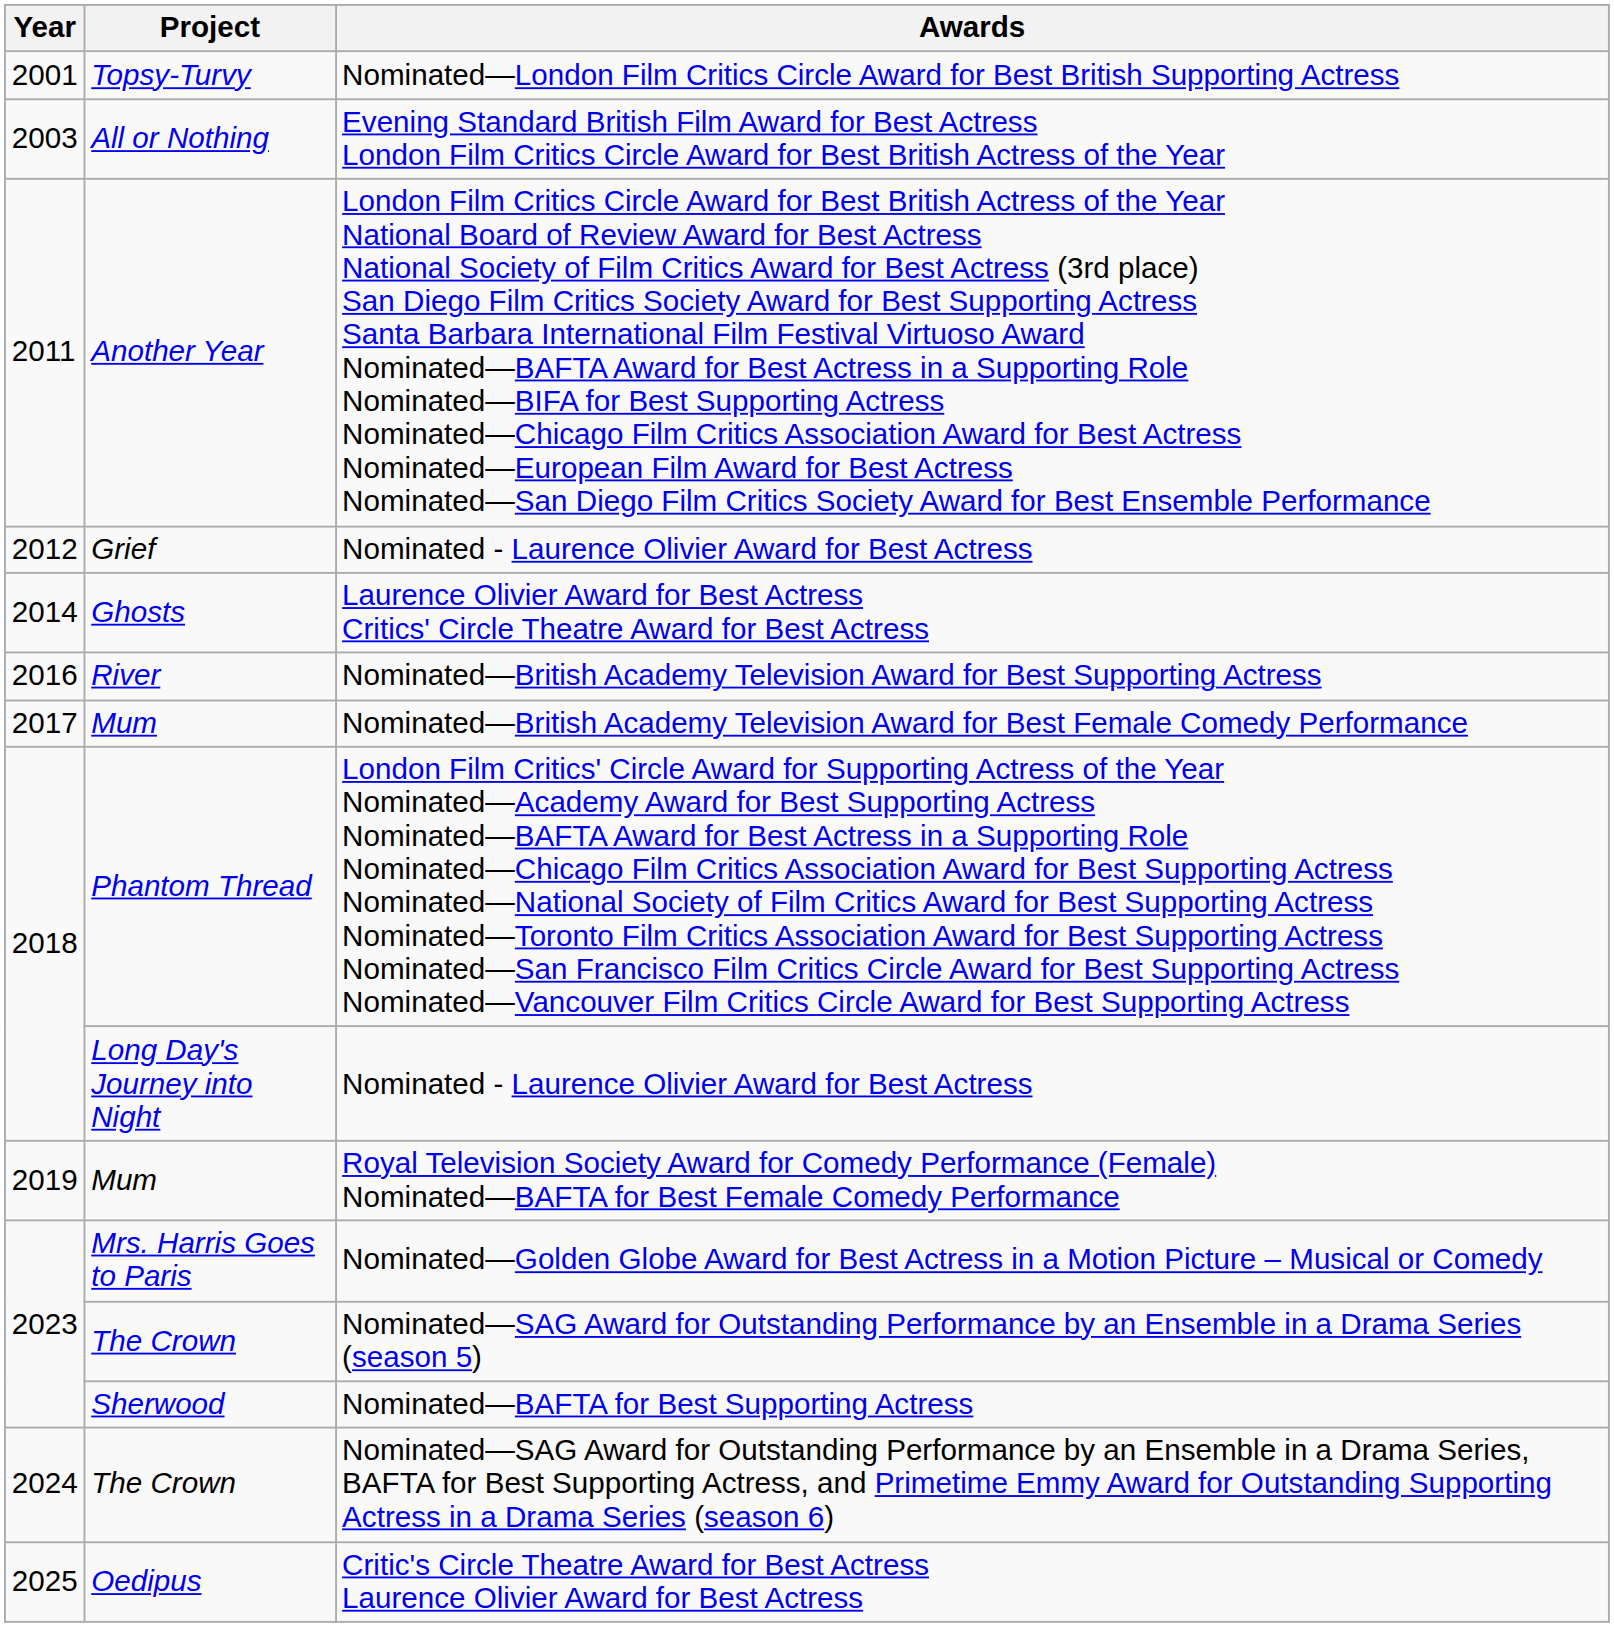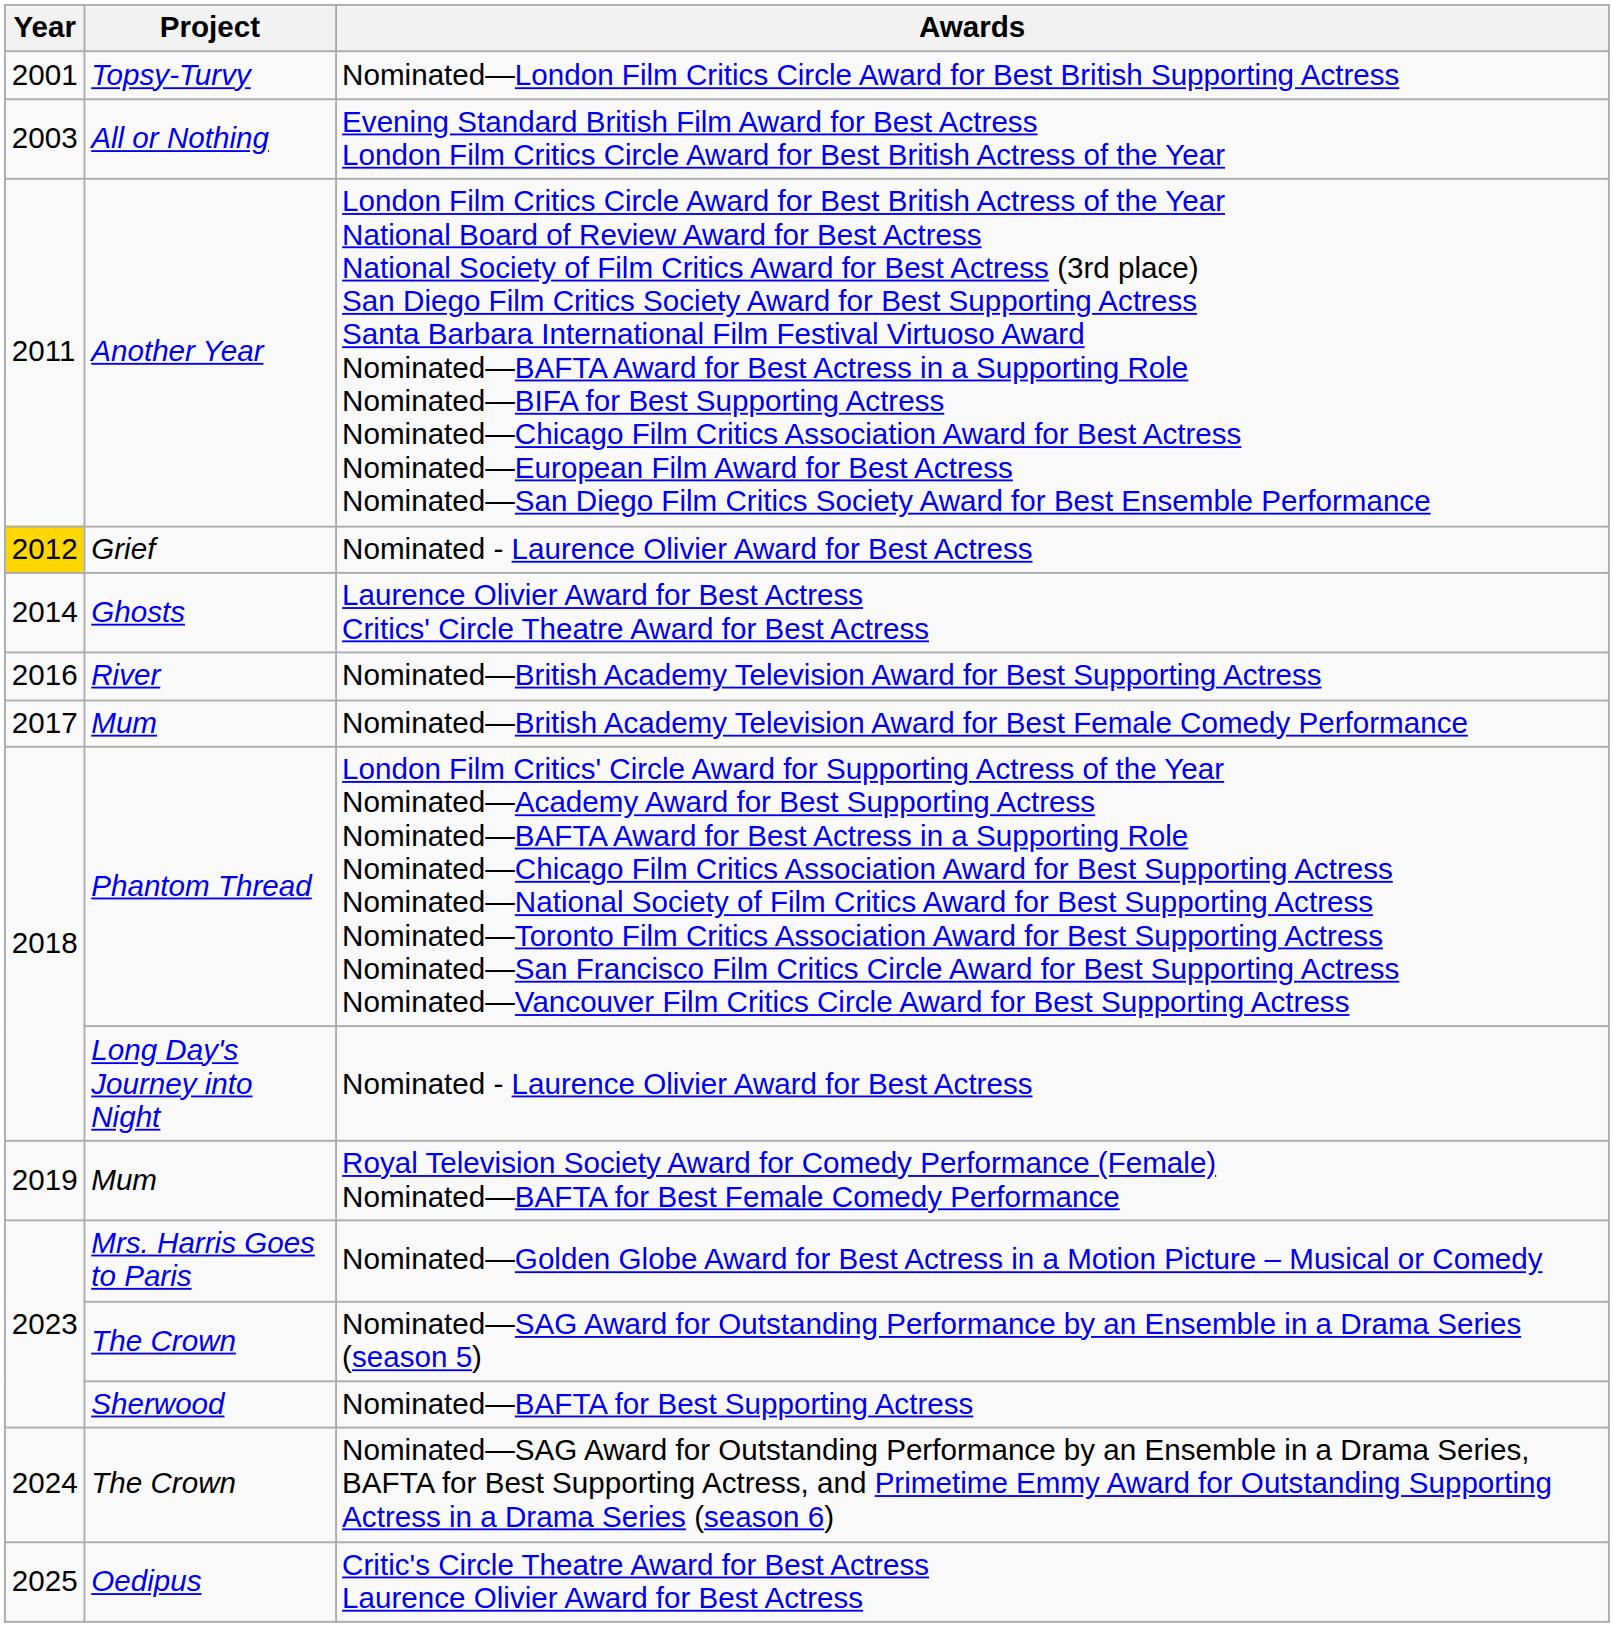(45, 548) no background -> (45, 548) gold background
